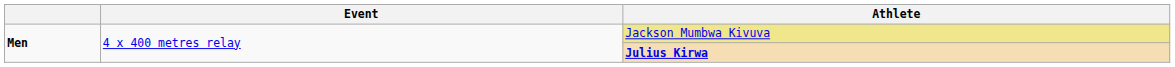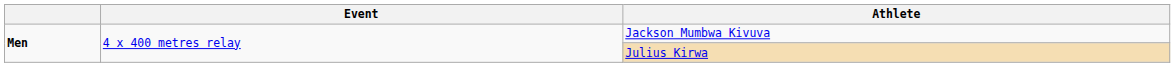(698, 33) khaki background -> (698, 33) no background
(667, 52) bold -> (667, 52) normal
